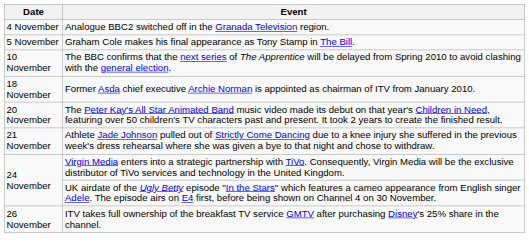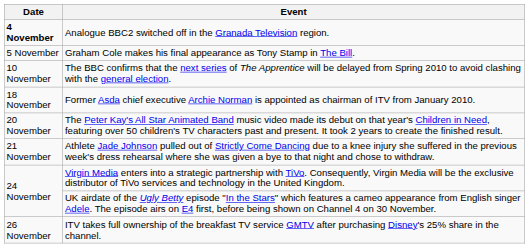(33, 27) normal -> (30, 32) bold
